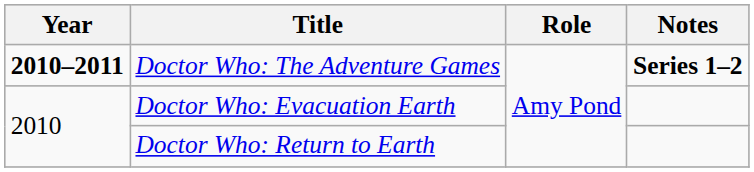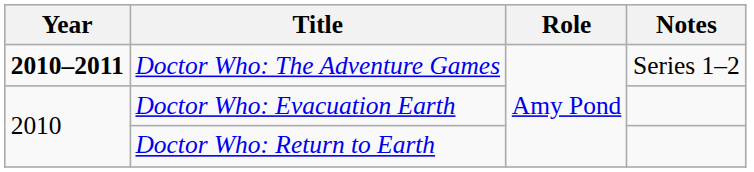(688, 65) bold -> (686, 65) normal
